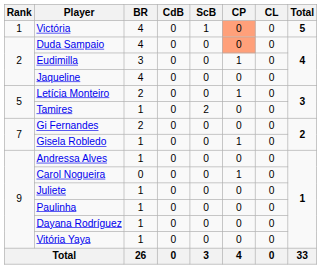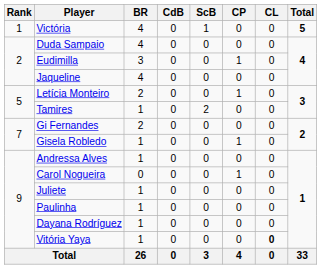(239, 28) lightsalmon background -> (239, 28) no background
(239, 45) lightsalmon background -> (239, 45) no background
(272, 239) normal -> (272, 239) bold
